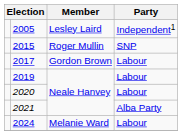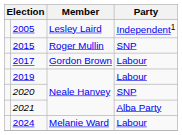(132, 92) Labour -> (126, 92) SNP
